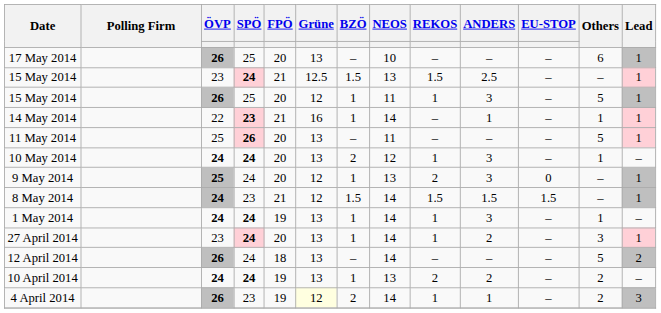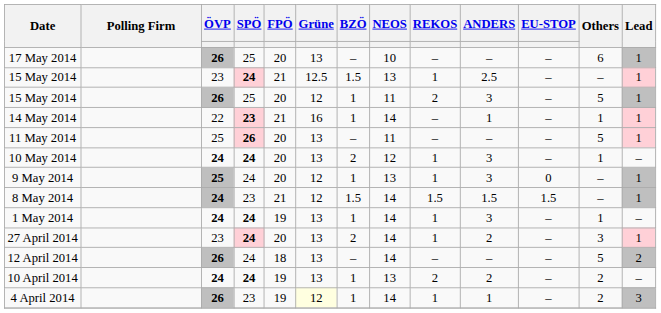(435, 78) 1.5 -> (435, 78) 1
(435, 98) 1 -> (435, 98) 2
(435, 178) 2 -> (435, 178) 1
(353, 238) 1 -> (353, 238) 2
(353, 298) 2 -> (353, 298) 1
